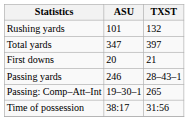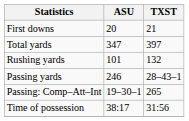rows swapped: (30, 60) <-> (36, 28)
